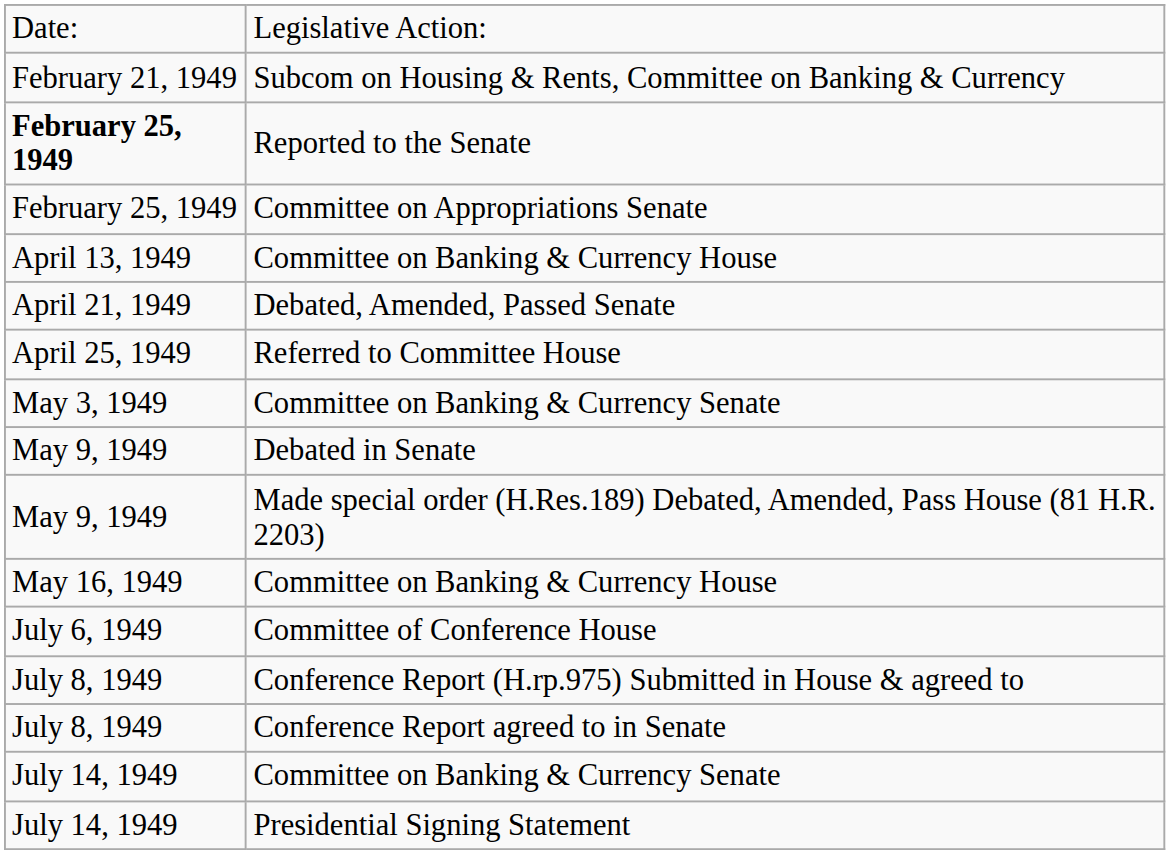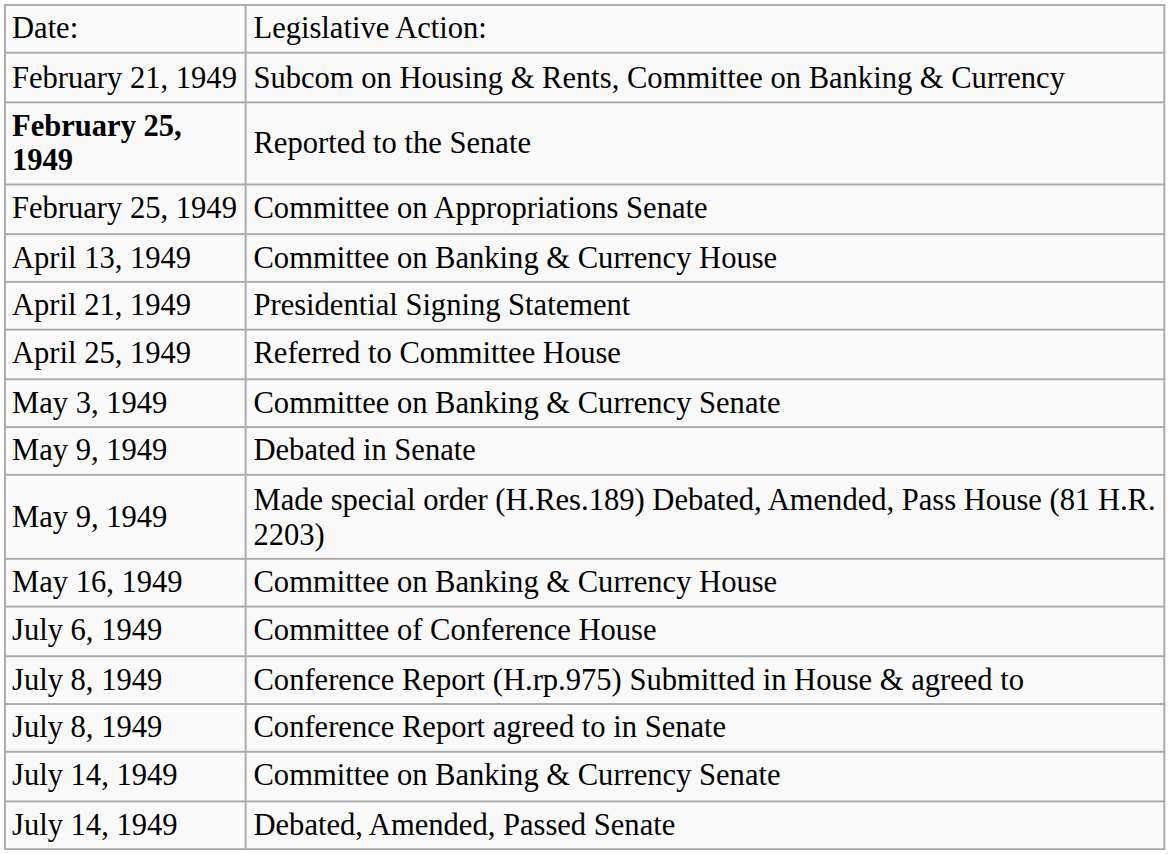(464, 305) Debated, Amended, Passed Senate -> (442, 305) Presidential Signing Statement
(442, 824) Presidential Signing Statement -> (464, 824) Debated, Amended, Passed Senate
